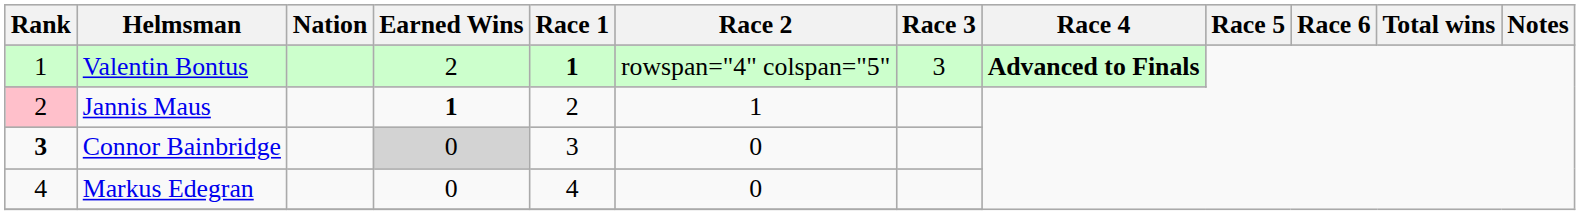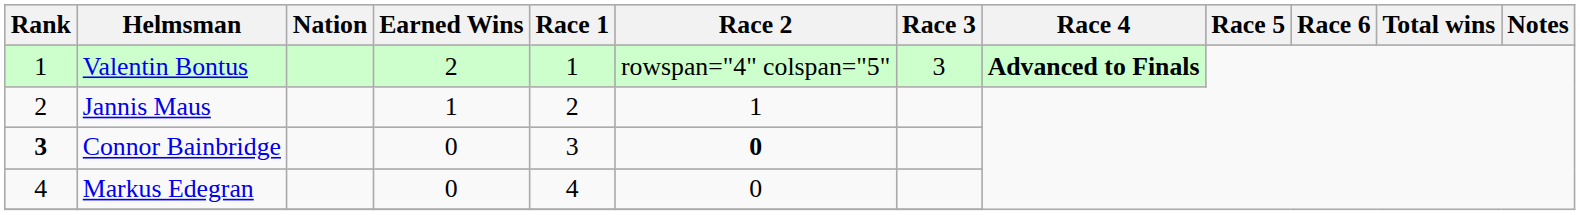(572, 65) bold -> (572, 65) normal
(41, 106) pink background -> (41, 106) no background
(451, 106) bold -> (451, 106) normal
(451, 147) lightgrey background -> (451, 147) no background
(756, 147) normal -> (756, 147) bold
